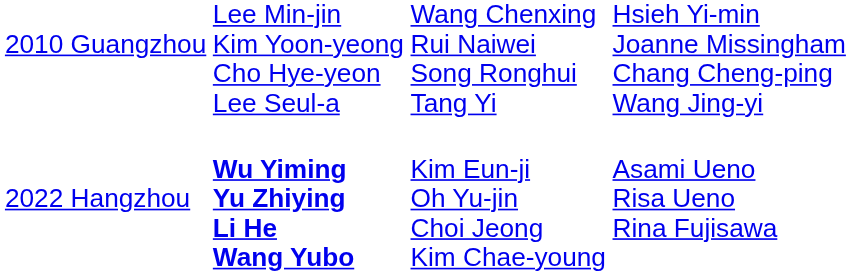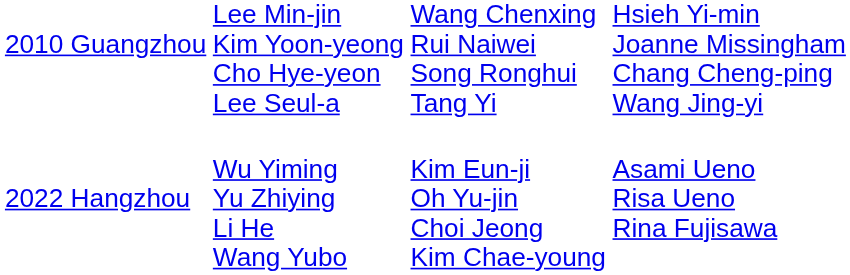(284, 213) bold -> (280, 213) normal
